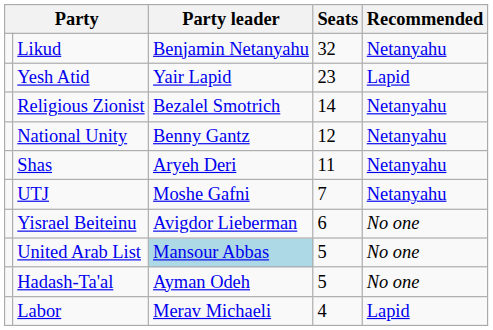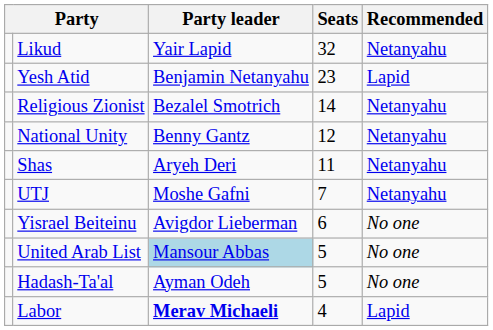(231, 48) Benjamin Netanyahu -> (192, 48) Yair Lapid
(192, 77) Yair Lapid -> (231, 77) Benjamin Netanyahu
(212, 310) normal -> (216, 310) bold
